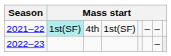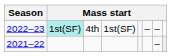(26, 28) 2021–22 -> (26, 28) 2022–23
(26, 43) 2022–23 -> (26, 43) 2021–22
